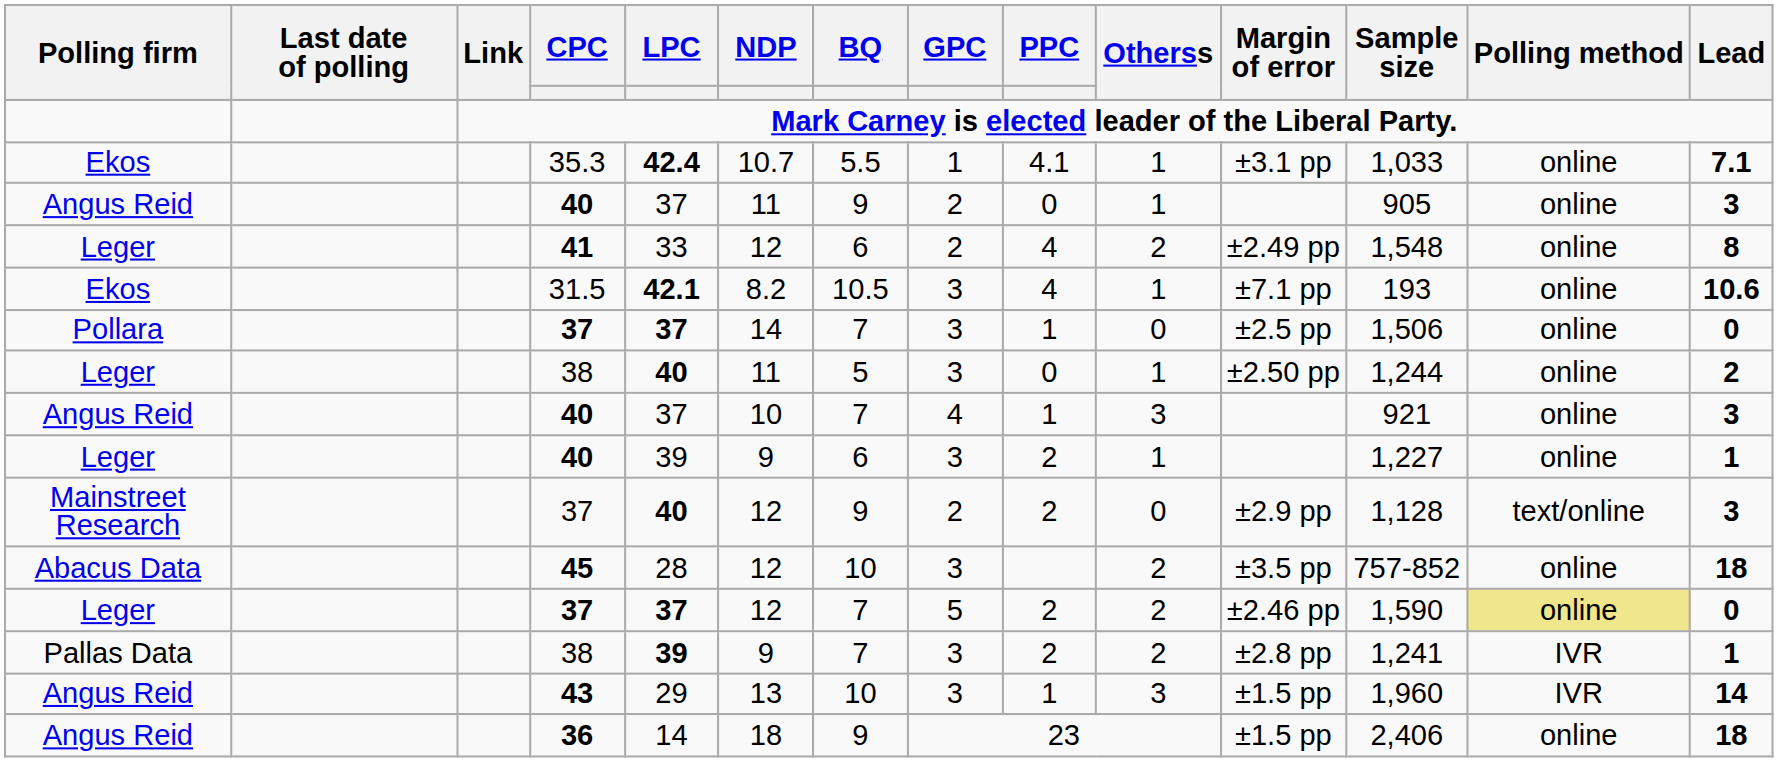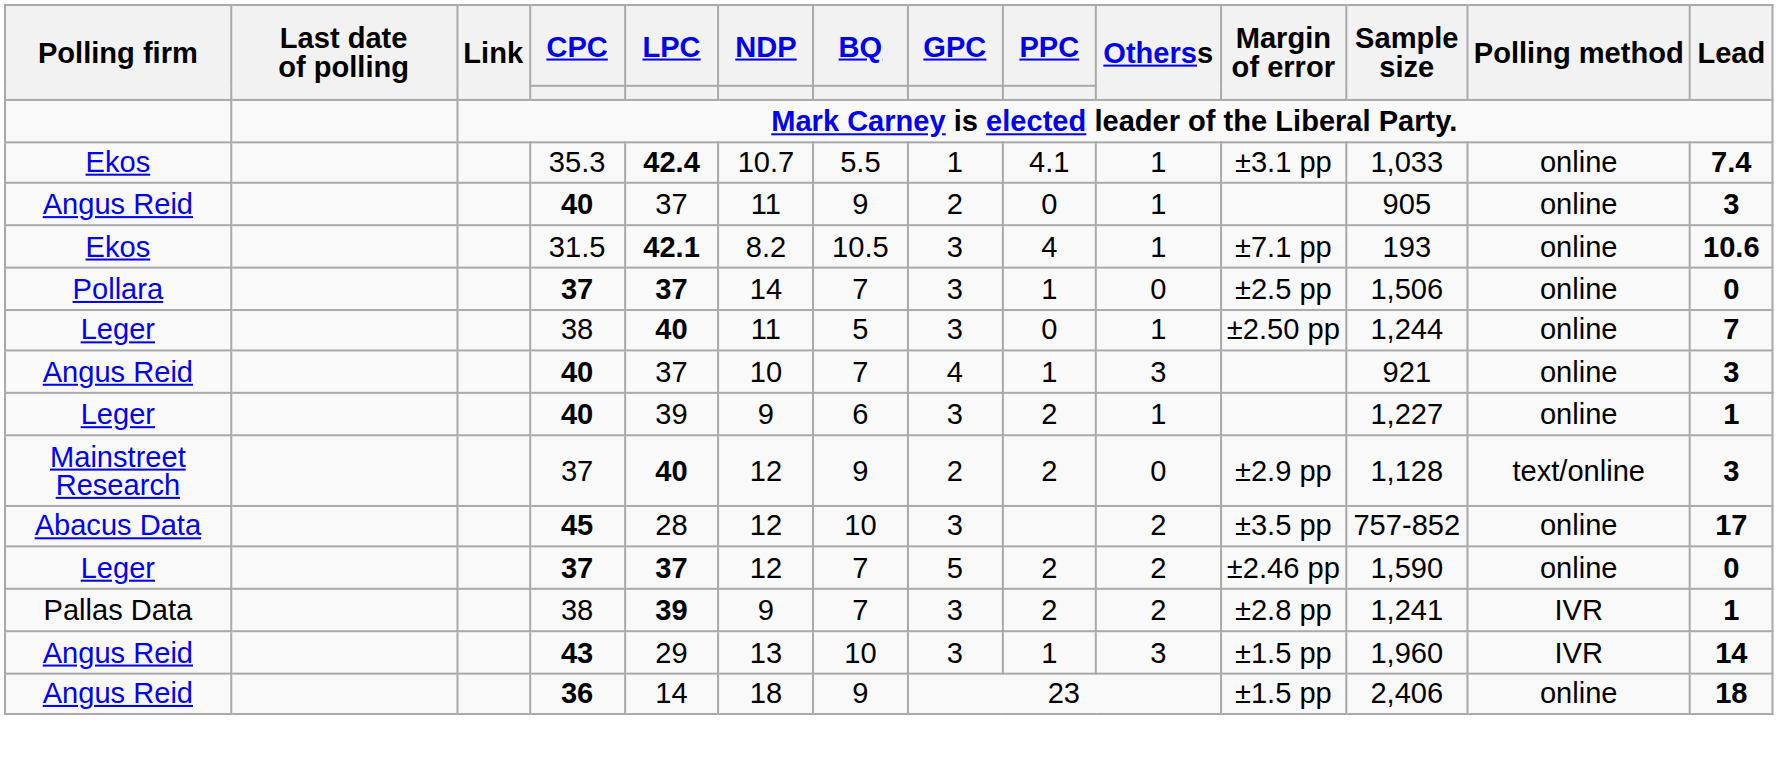(1731, 163) 7.1 -> (1731, 163) 7.4
- row: (118, 247)
(1731, 372) 2 -> (1731, 330) 7
(1731, 568) 18 -> (1731, 526) 17
(1579, 610) khaki background -> (1579, 568) no background
